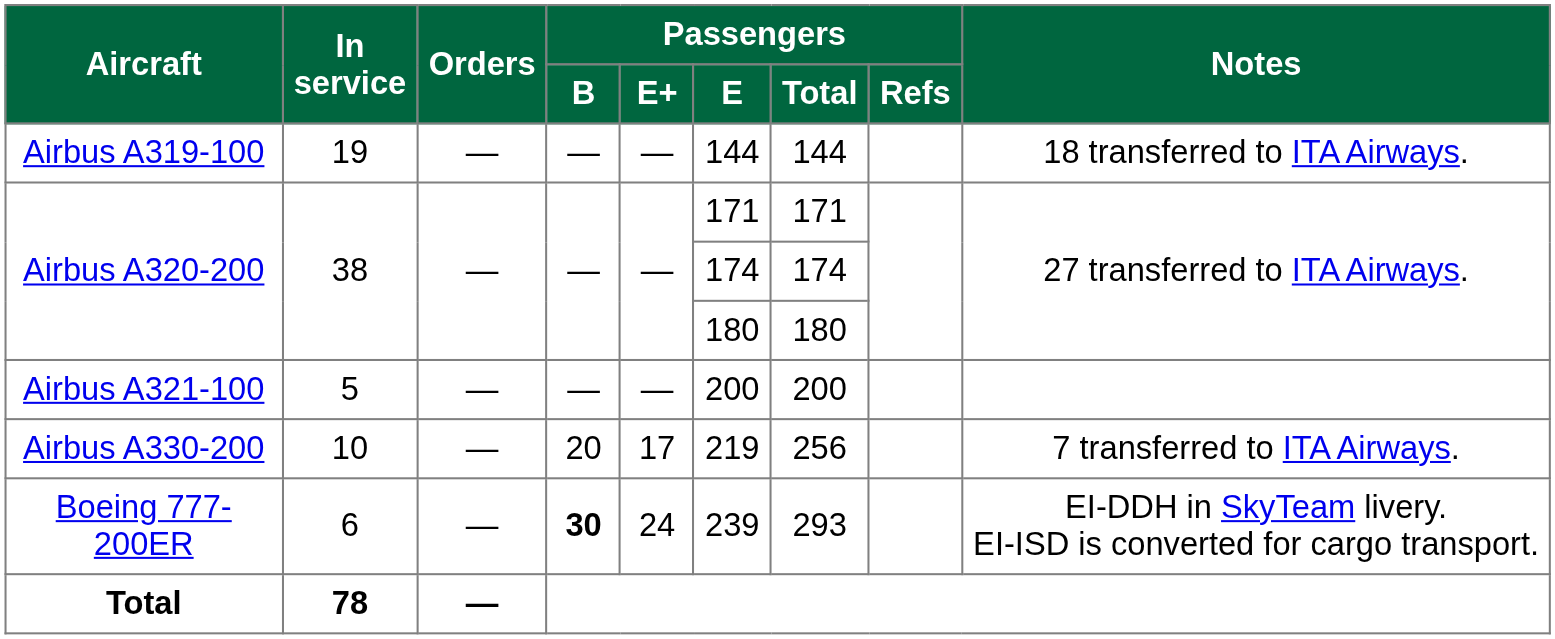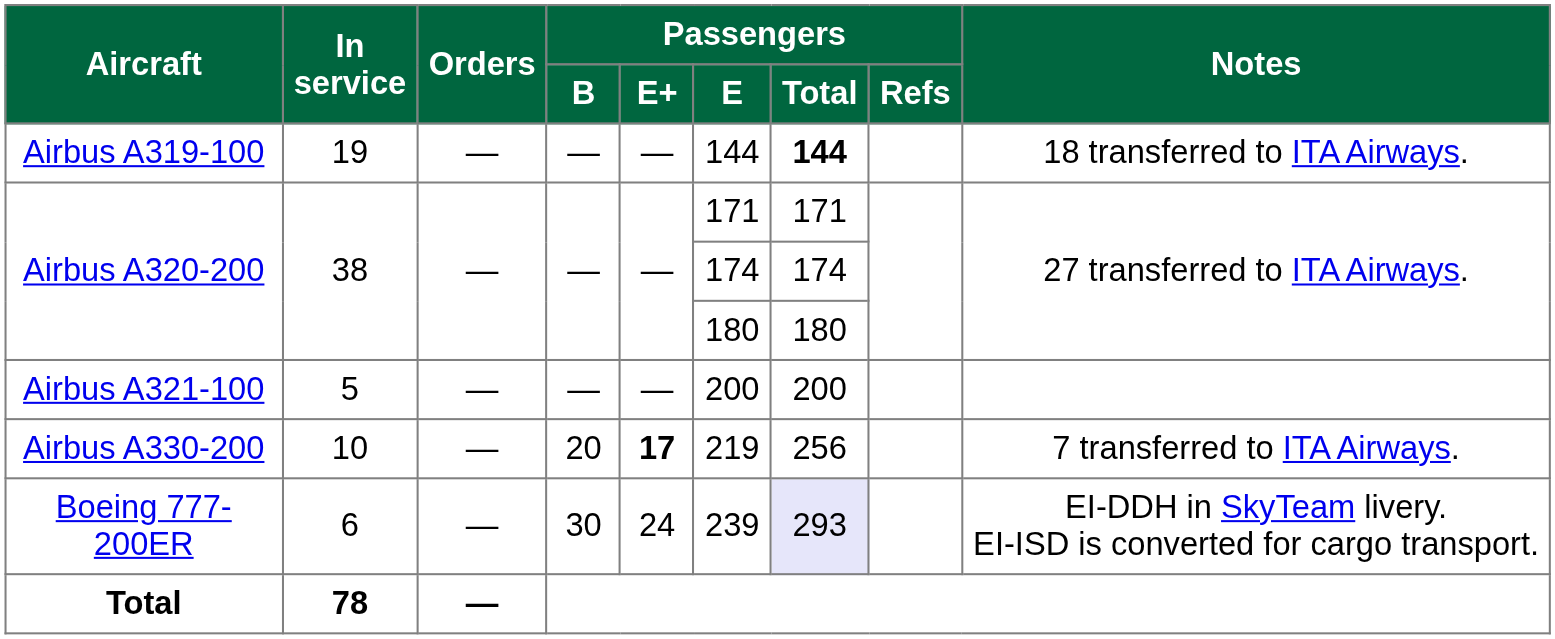(820, 152) normal -> (820, 152) bold
(657, 448) normal -> (657, 448) bold
(584, 525) bold -> (584, 525) normal
(820, 525) no background -> (820, 525) lavender background
